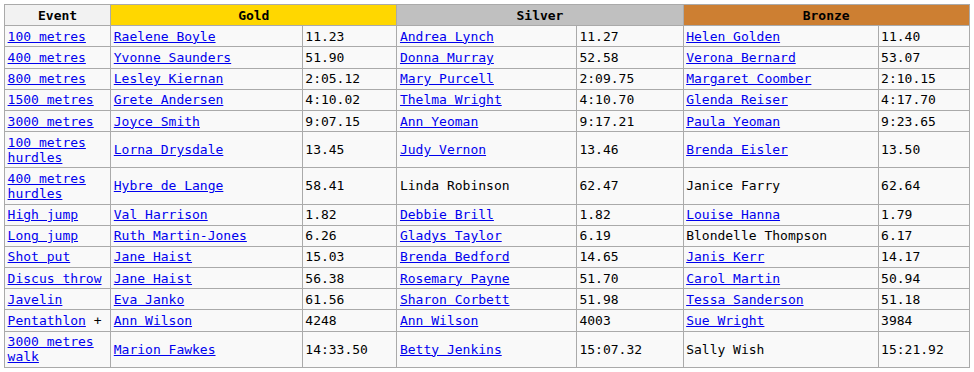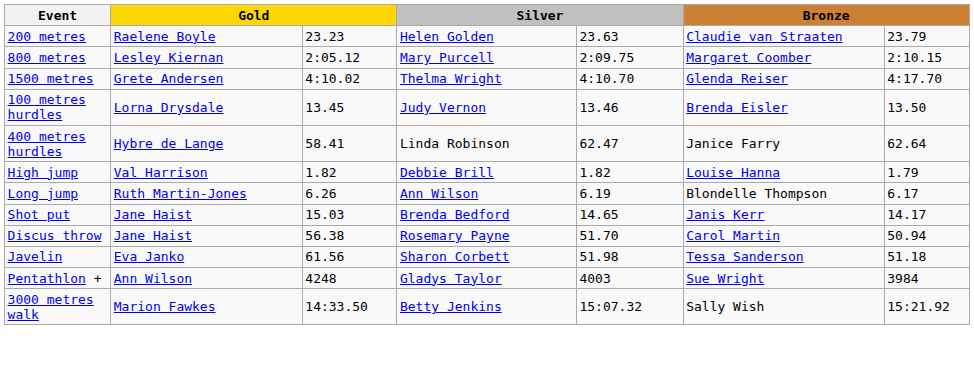- row: (47, 36)
+ row: (47, 36)
- row: (47, 57)
- row: (51, 121)
(451, 236) Gladys Taylor -> (439, 193) Ann Wilson
(439, 321) Ann Wilson -> (451, 278) Gladys Taylor
